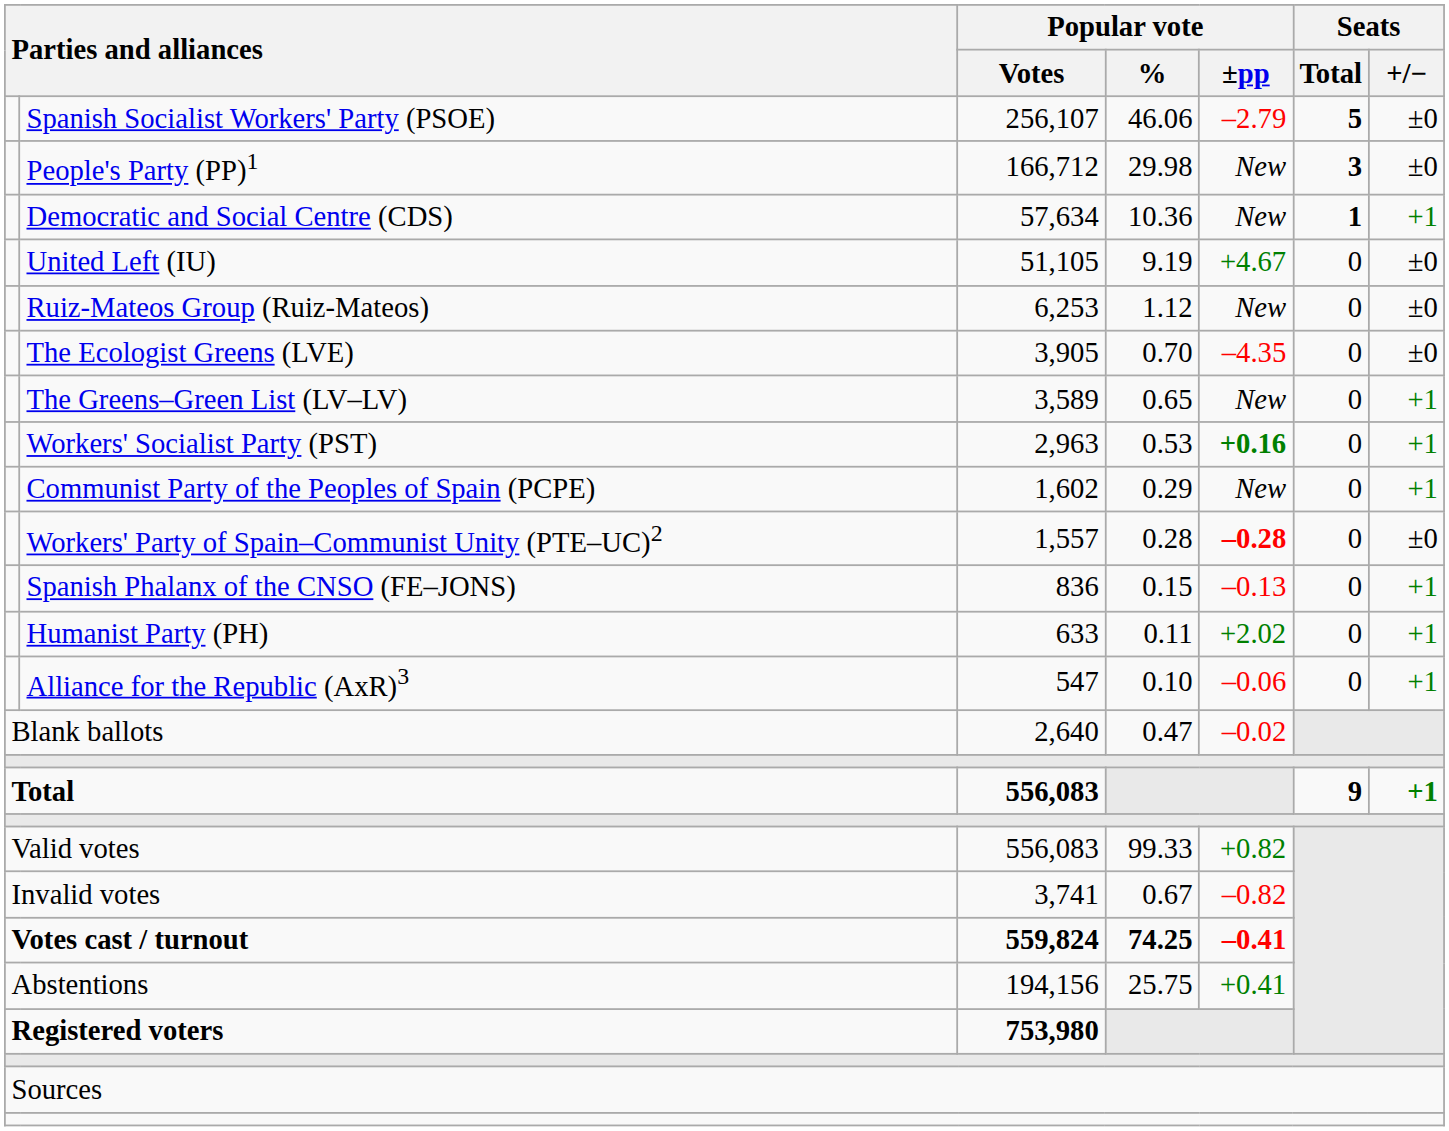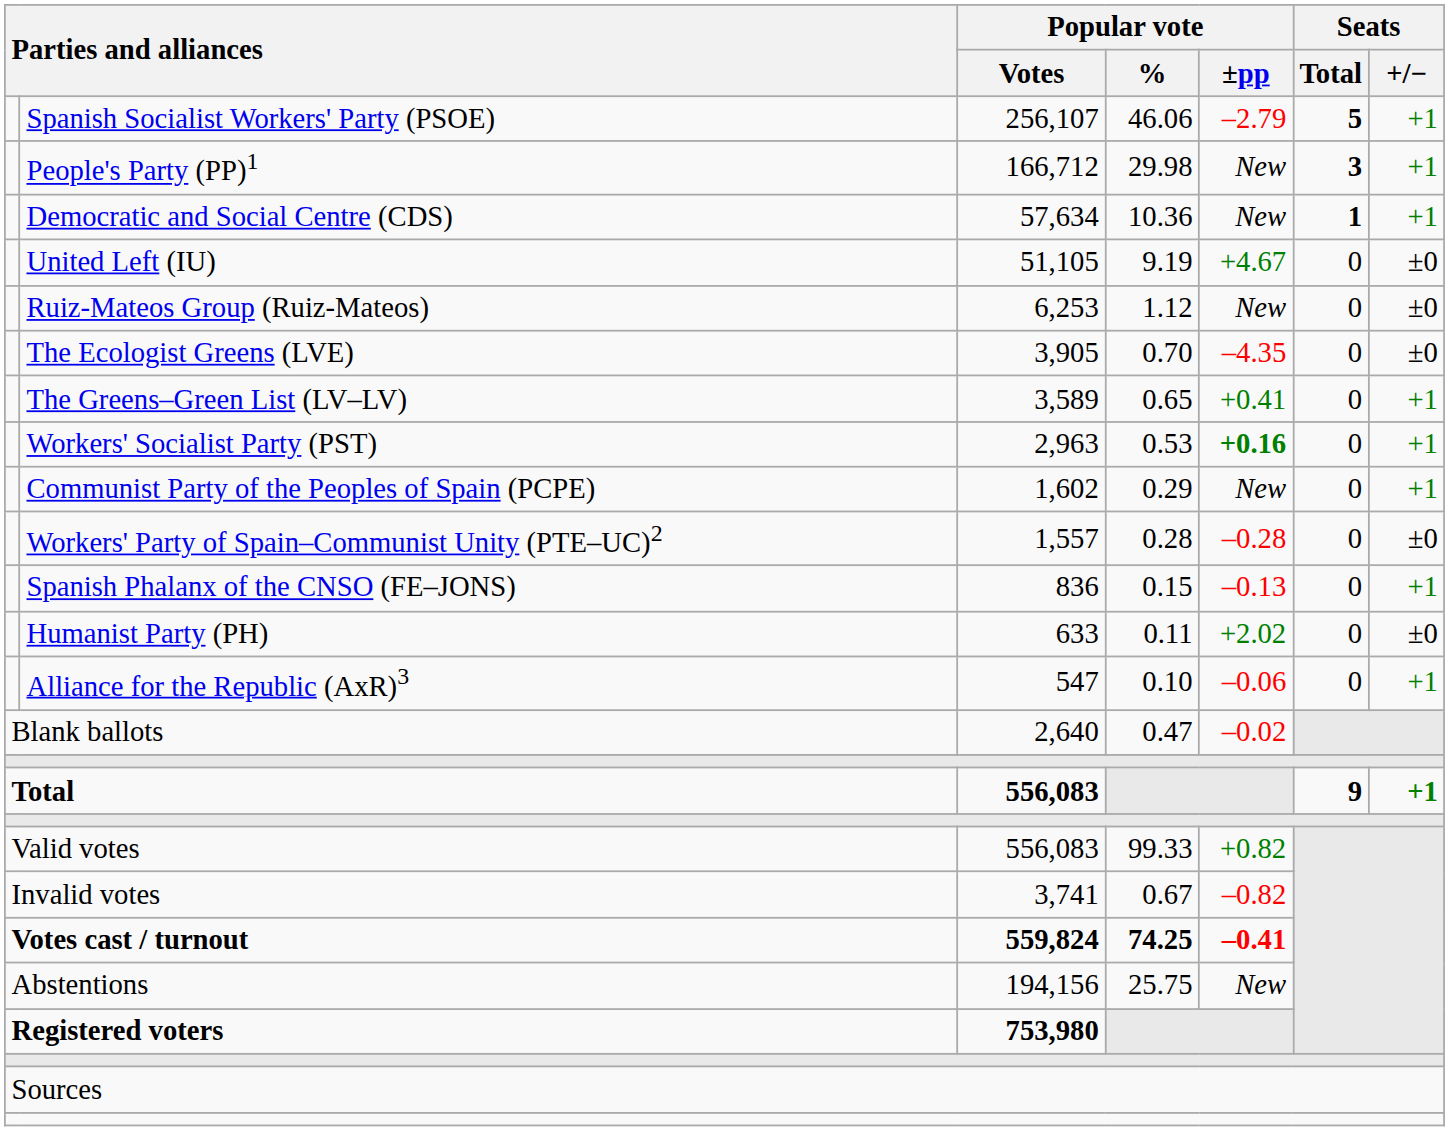(1423, 118) ±0 -> (1423, 118) +1
(1423, 167) ±0 -> (1423, 167) +1
(1261, 398) New -> (1253, 398) +0.41
(1254, 538) bold -> (1254, 538) normal
(1423, 633) +1 -> (1423, 633) ±0
(1253, 985) +0.41 -> (1261, 985) New
